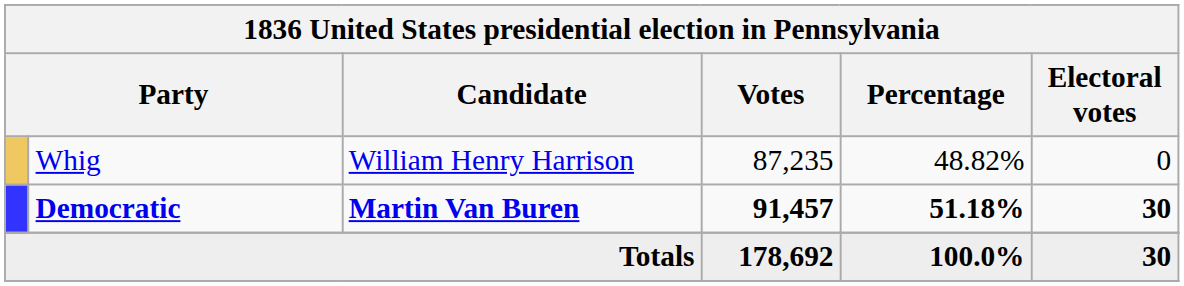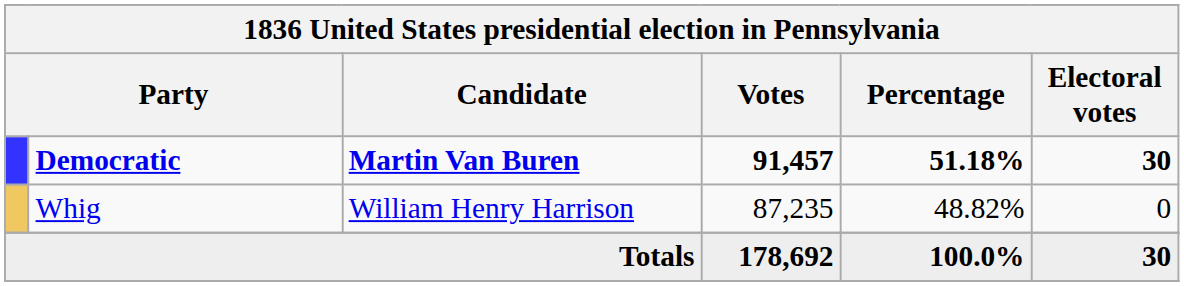rows swapped: (108, 208) <-> (68, 160)
